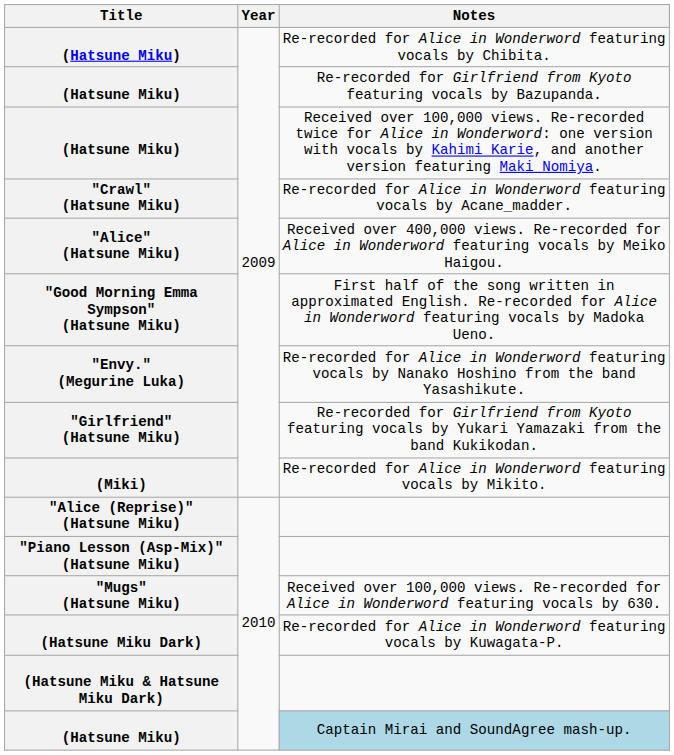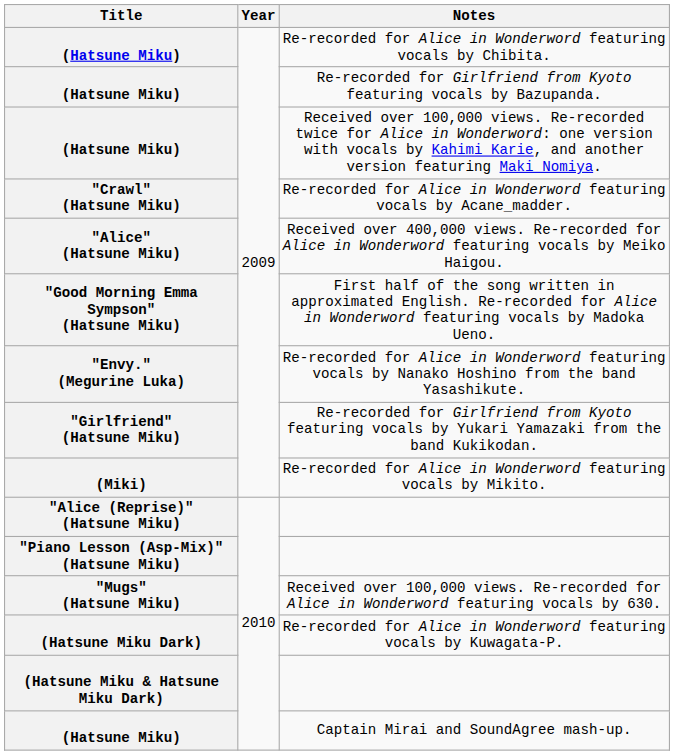(474, 730) lightblue background -> (474, 730) no background
